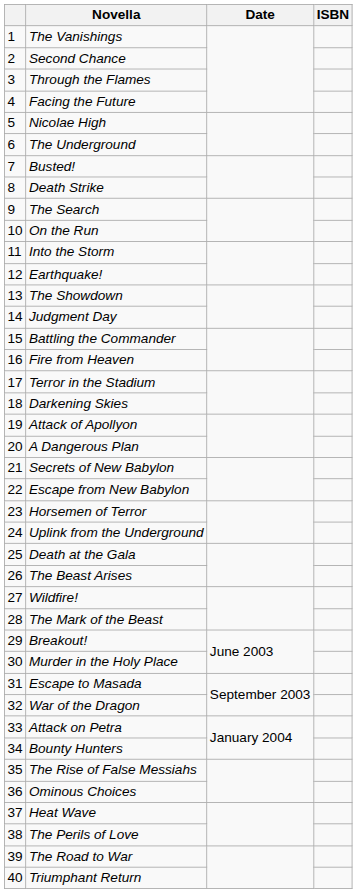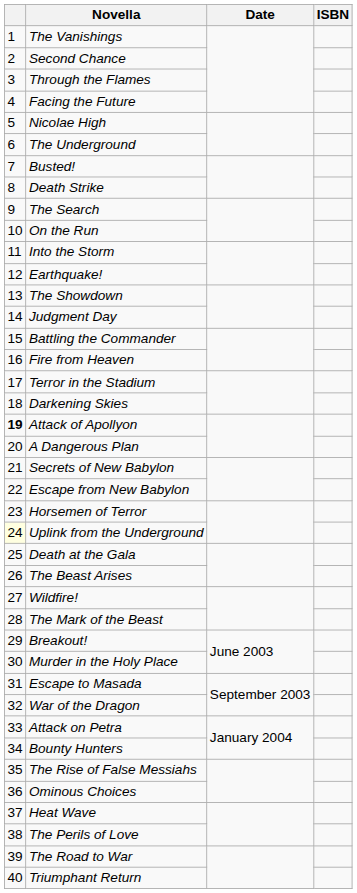(15, 425) normal -> (15, 425) bold
(15, 532) no background -> (15, 532) lightyellow background
